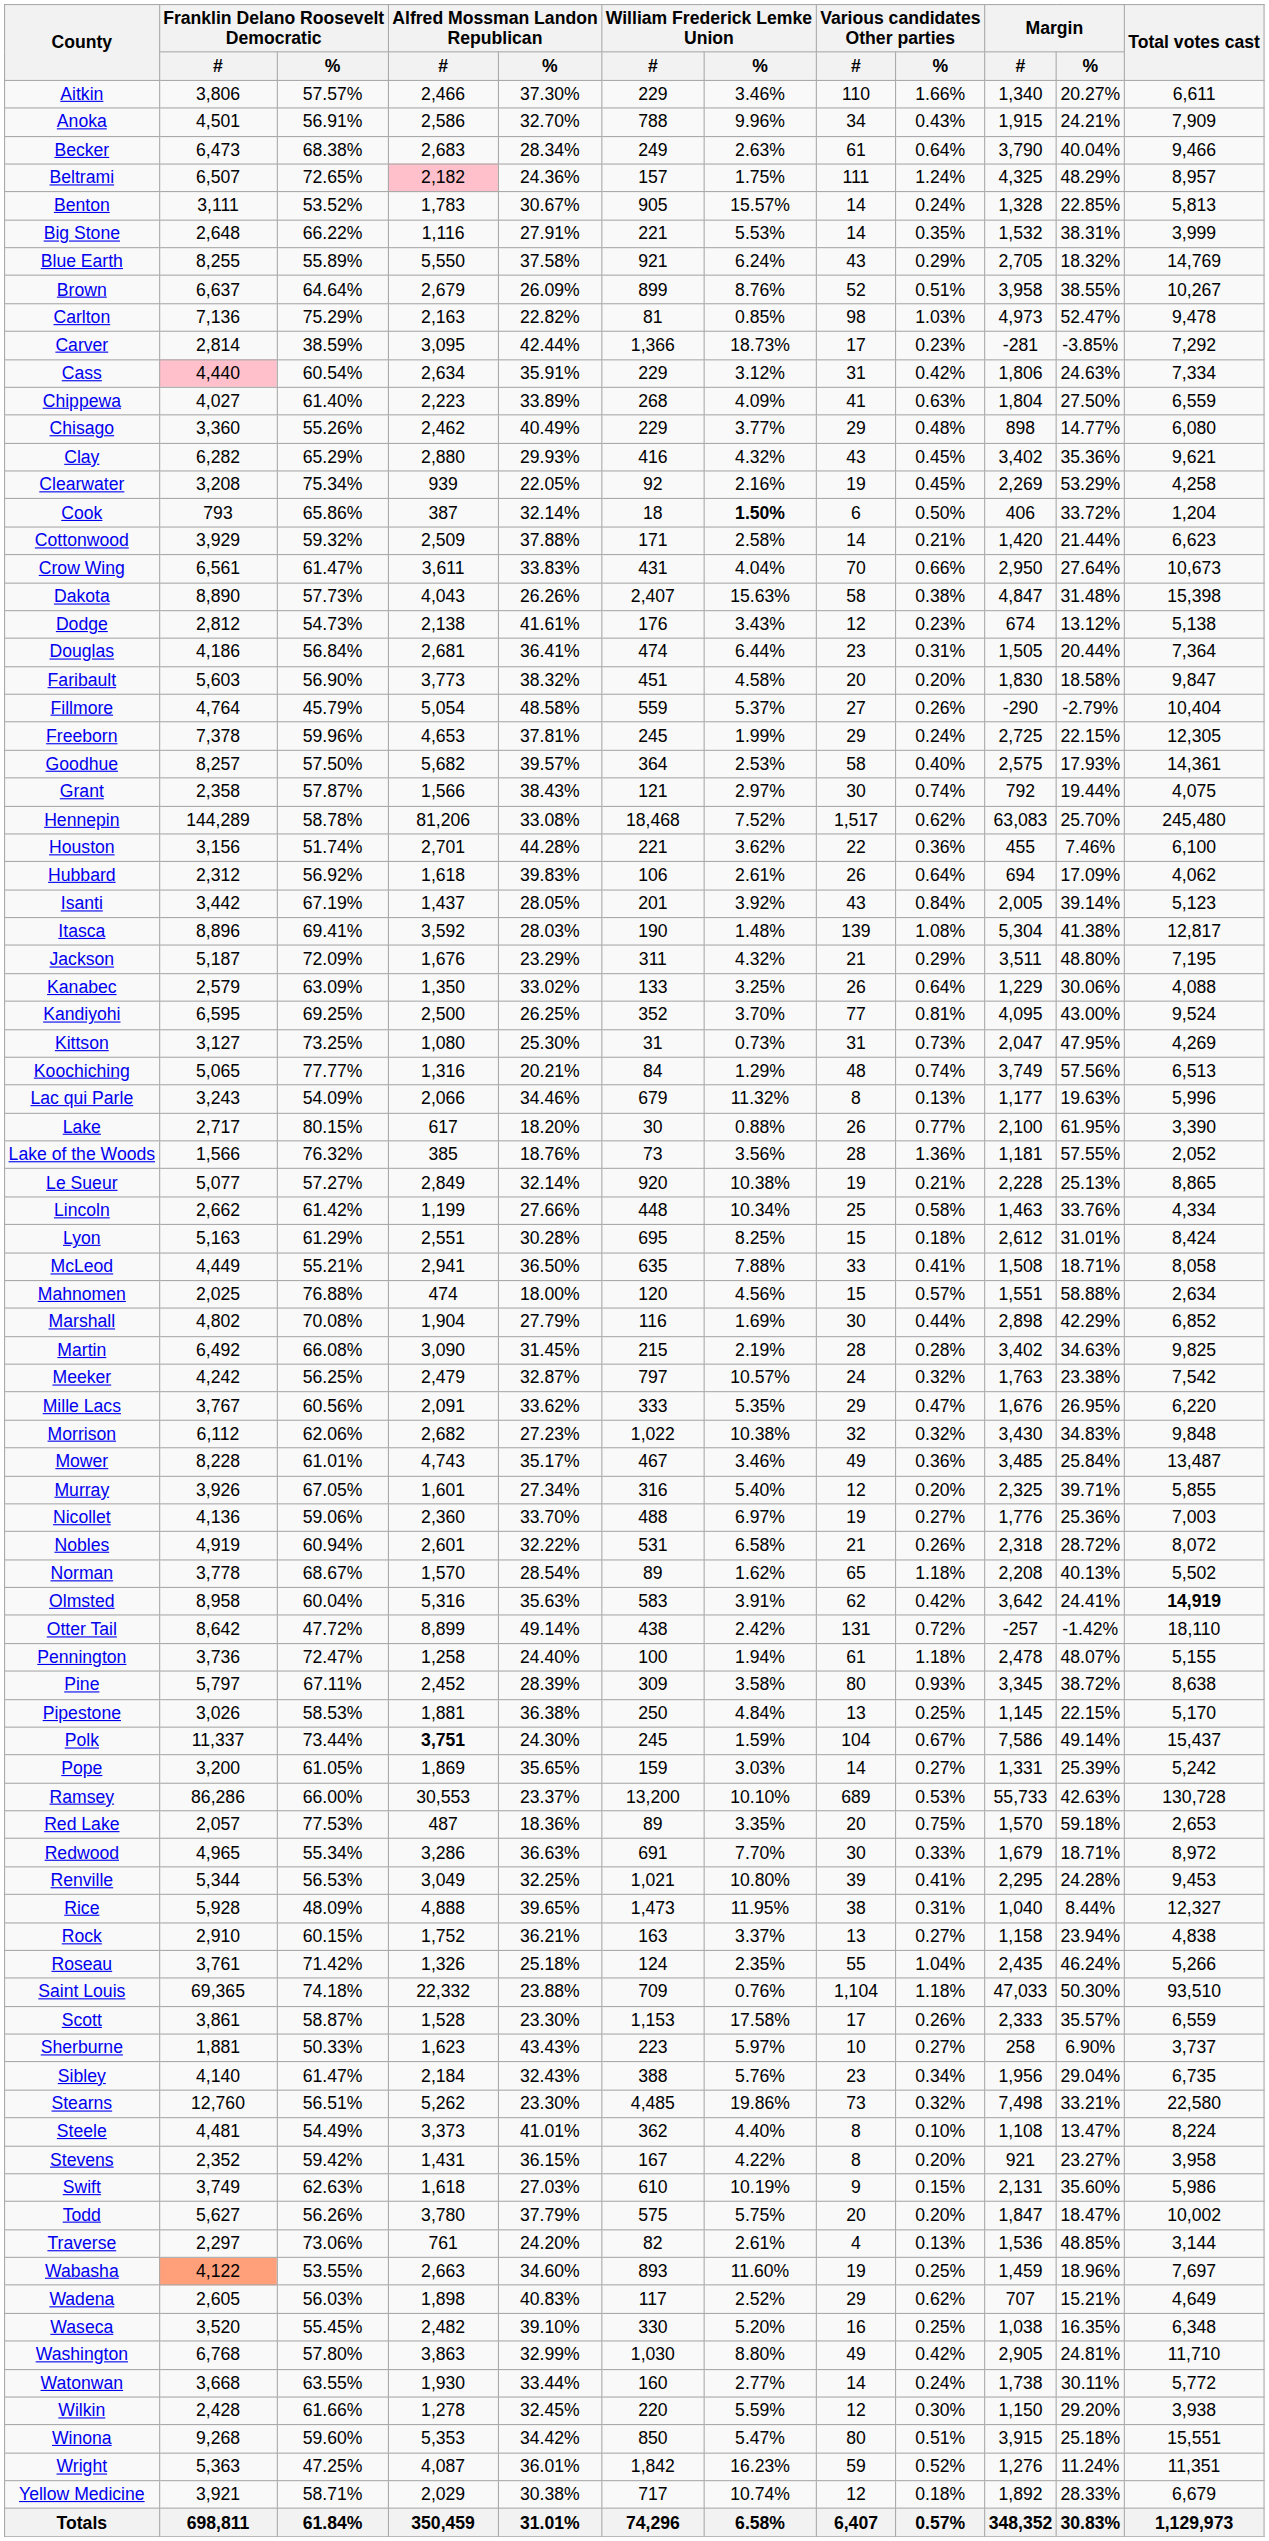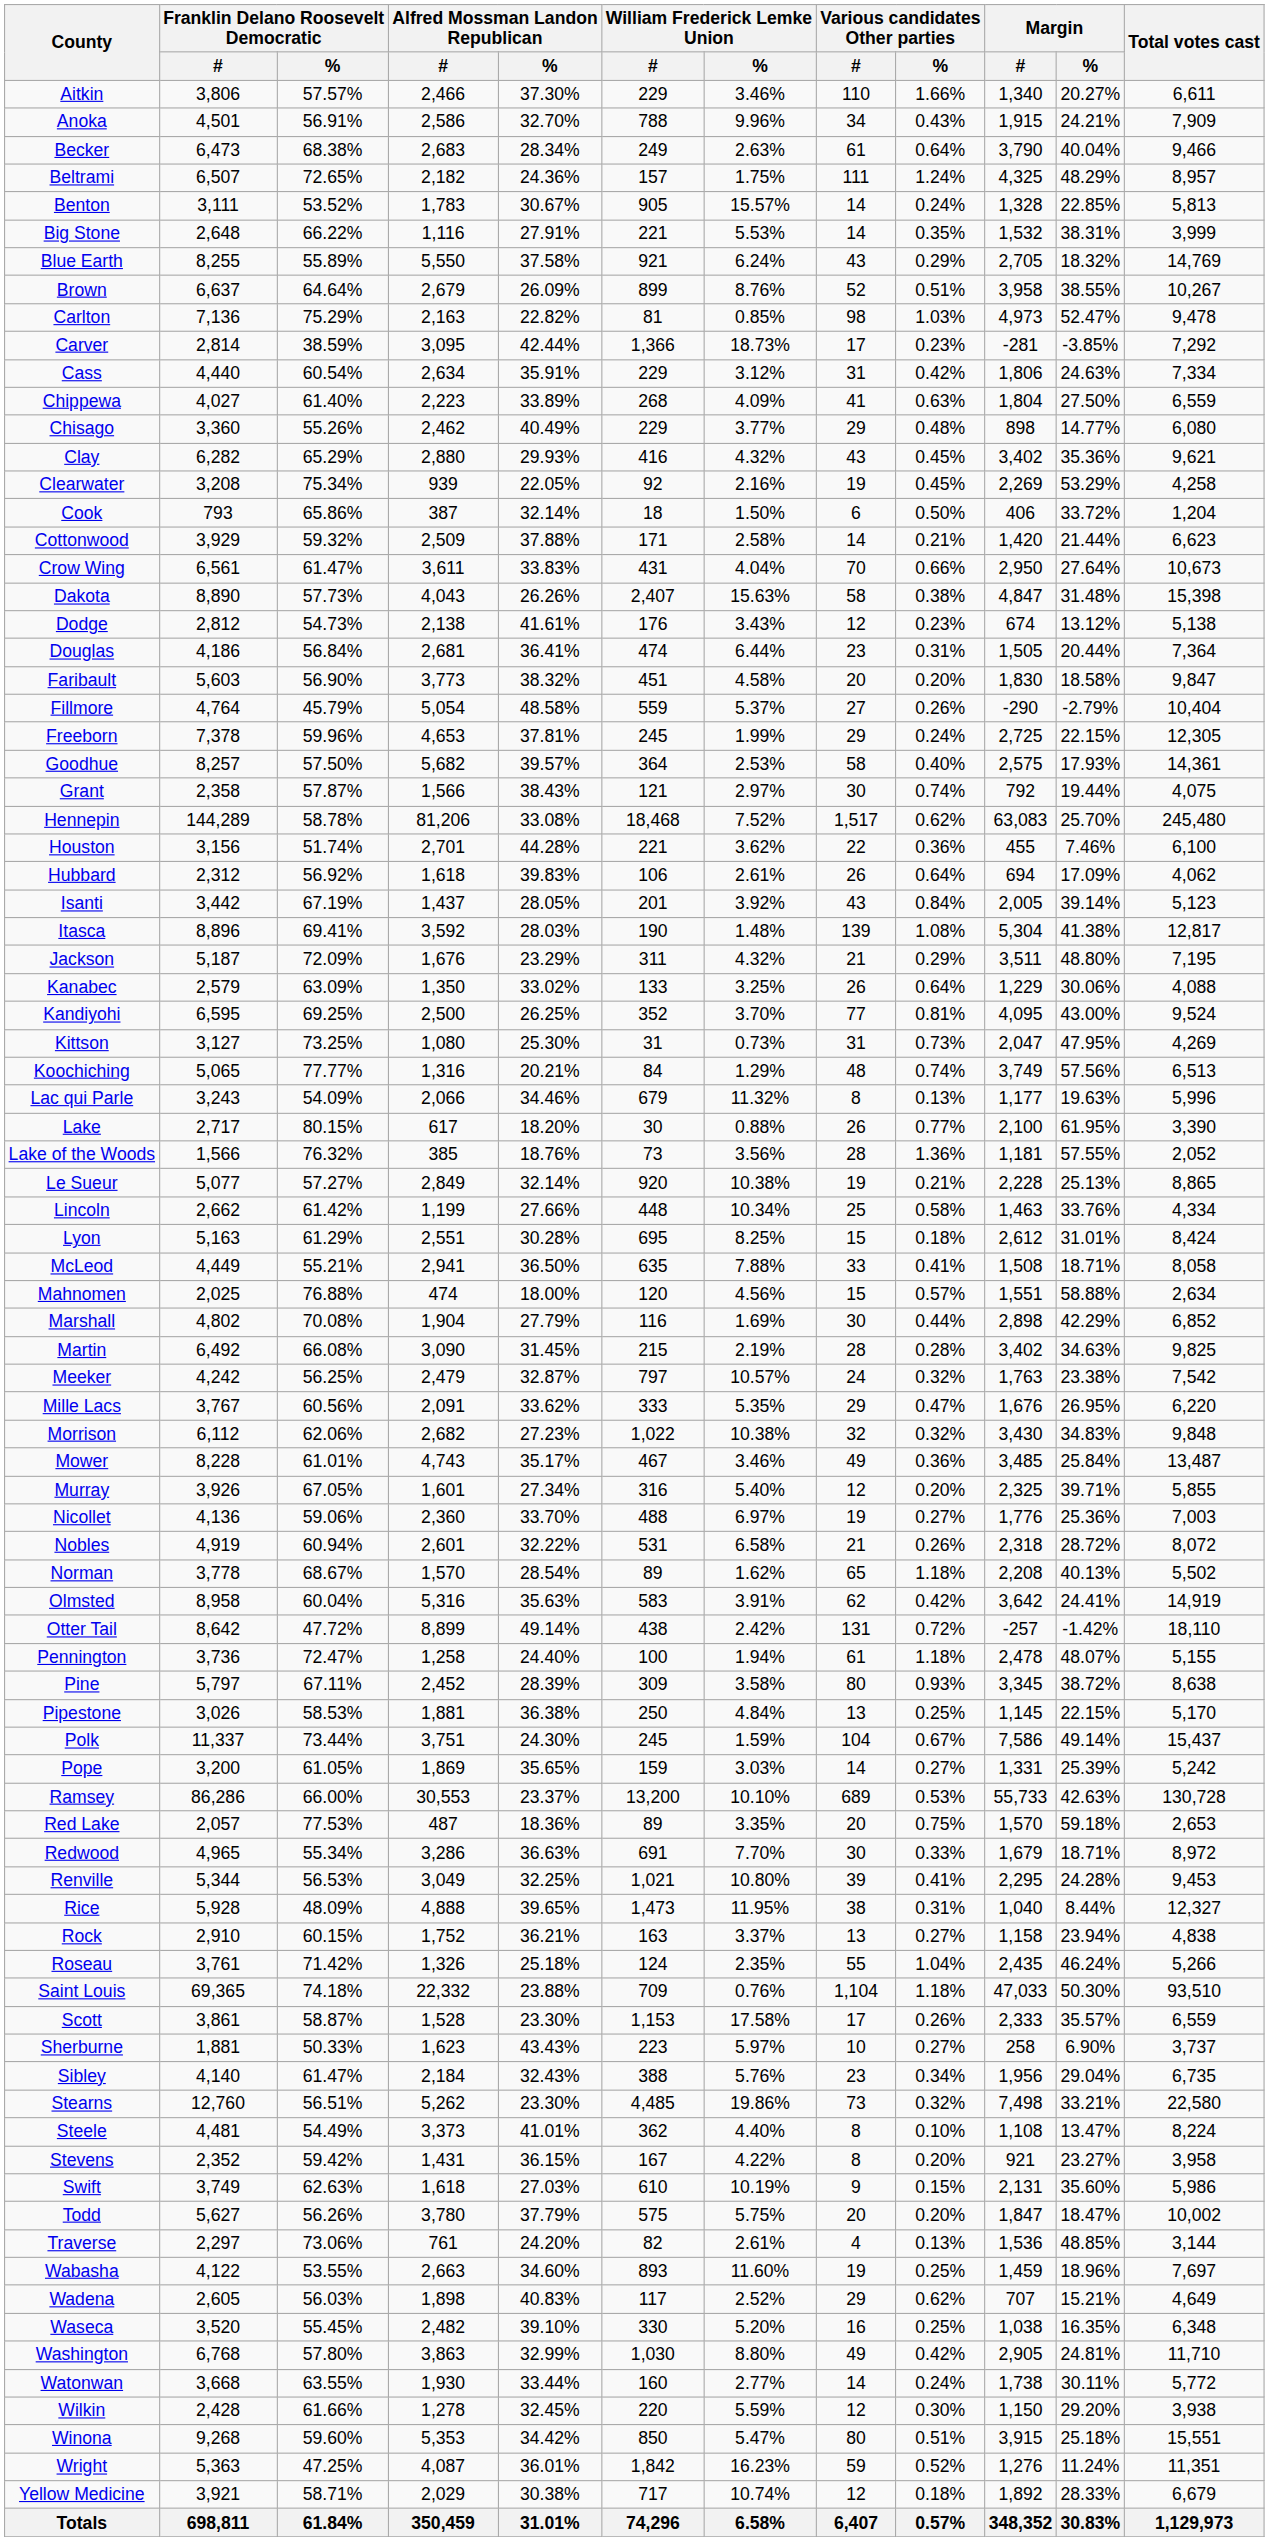(443, 177) pink background -> (443, 177) no background
(218, 373) pink background -> (218, 373) no background
(760, 512) bold -> (760, 512) normal
(1194, 1601) bold -> (1194, 1601) normal
(443, 1740) bold -> (443, 1740) normal
(218, 2271) lightsalmon background -> (218, 2271) no background
